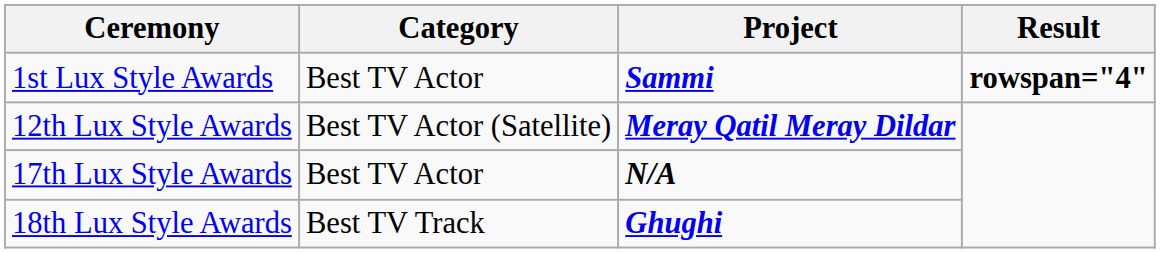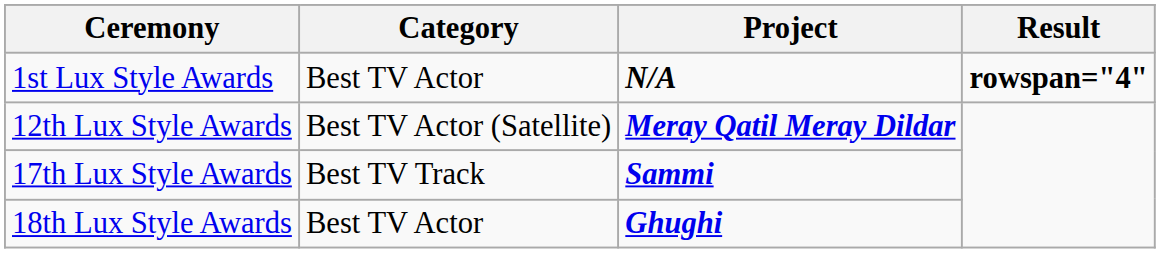(669, 77) Sammi -> (651, 77) N/A
(395, 174) Best TV Actor -> (395, 174) Best TV Track
(651, 174) N/A -> (669, 174) Sammi
(395, 222) Best TV Track -> (395, 222) Best TV Actor
